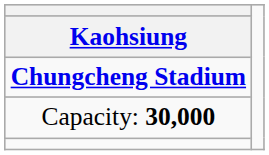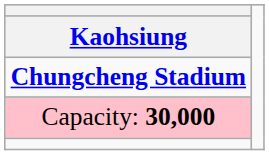(128, 117) no background -> (128, 117) pink background
